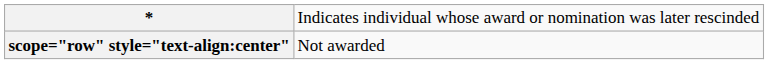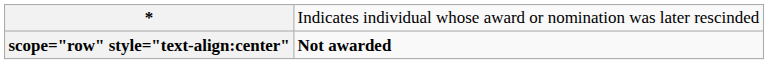(341, 44) normal -> (344, 44) bold
